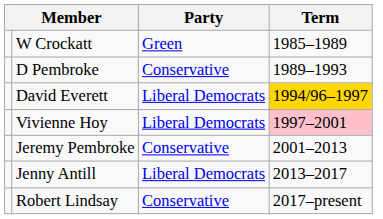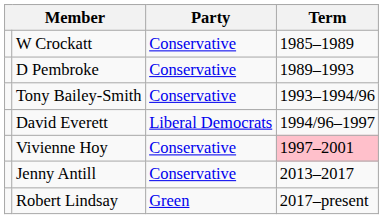(162, 43) Green -> (193, 43) Conservative
+ row: (79, 95)
(320, 95) gold background -> (327, 122) no background
(204, 122) Liberal Democrats -> (193, 148) Conservative
- row: (75, 148)
(204, 174) Liberal Democrats -> (193, 174) Conservative
(186, 200) Conservative -> (169, 200) Green
